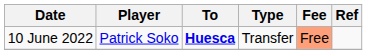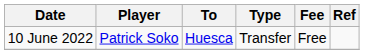(210, 37) bold -> (209, 37) normal
(315, 37) lightsalmon background -> (312, 37) no background
